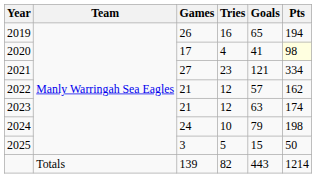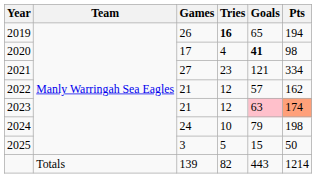(226, 32) normal -> (226, 32) bold
(257, 51) normal -> (257, 51) bold
(291, 51) lightyellow background -> (291, 51) no background
(257, 107) no background -> (257, 107) pink background
(294, 107) no background -> (294, 107) lightsalmon background
